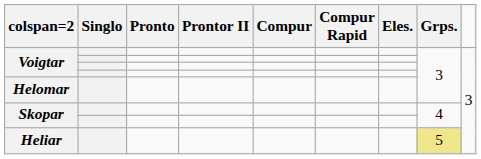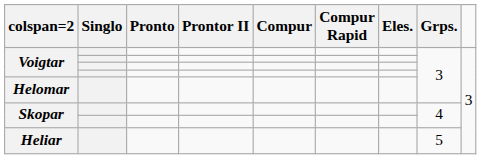(439, 140) khaki background -> (439, 140) no background
